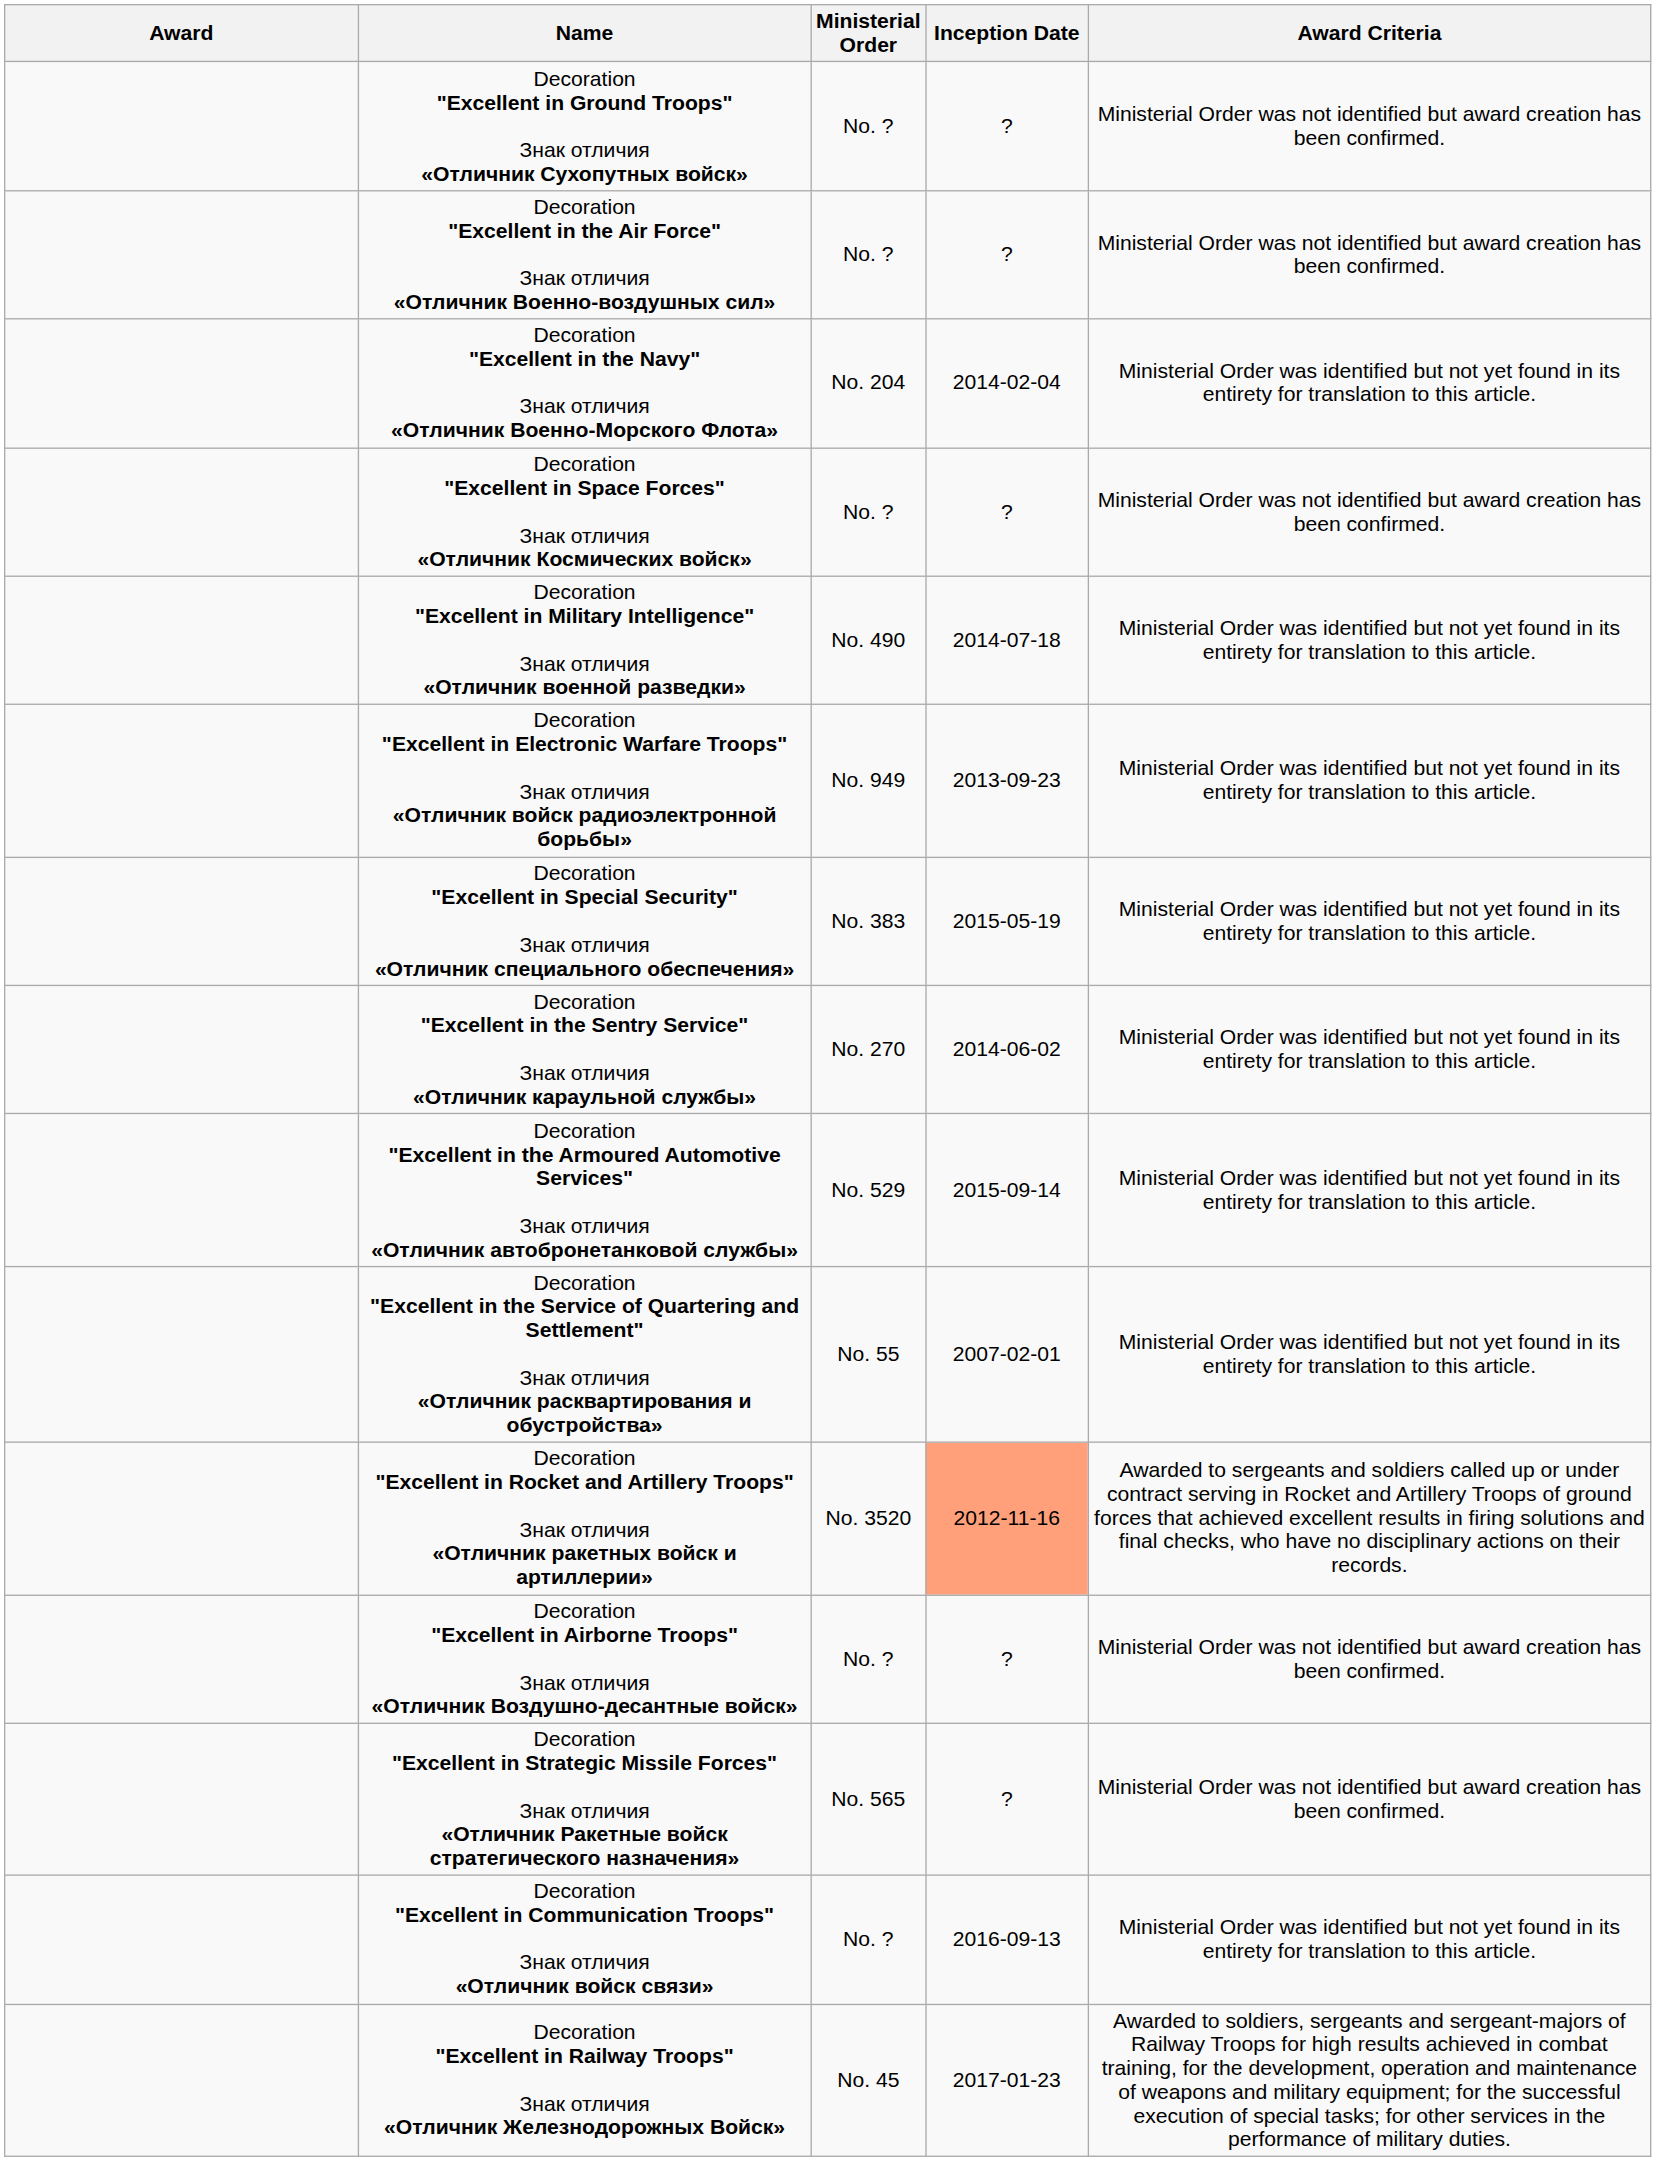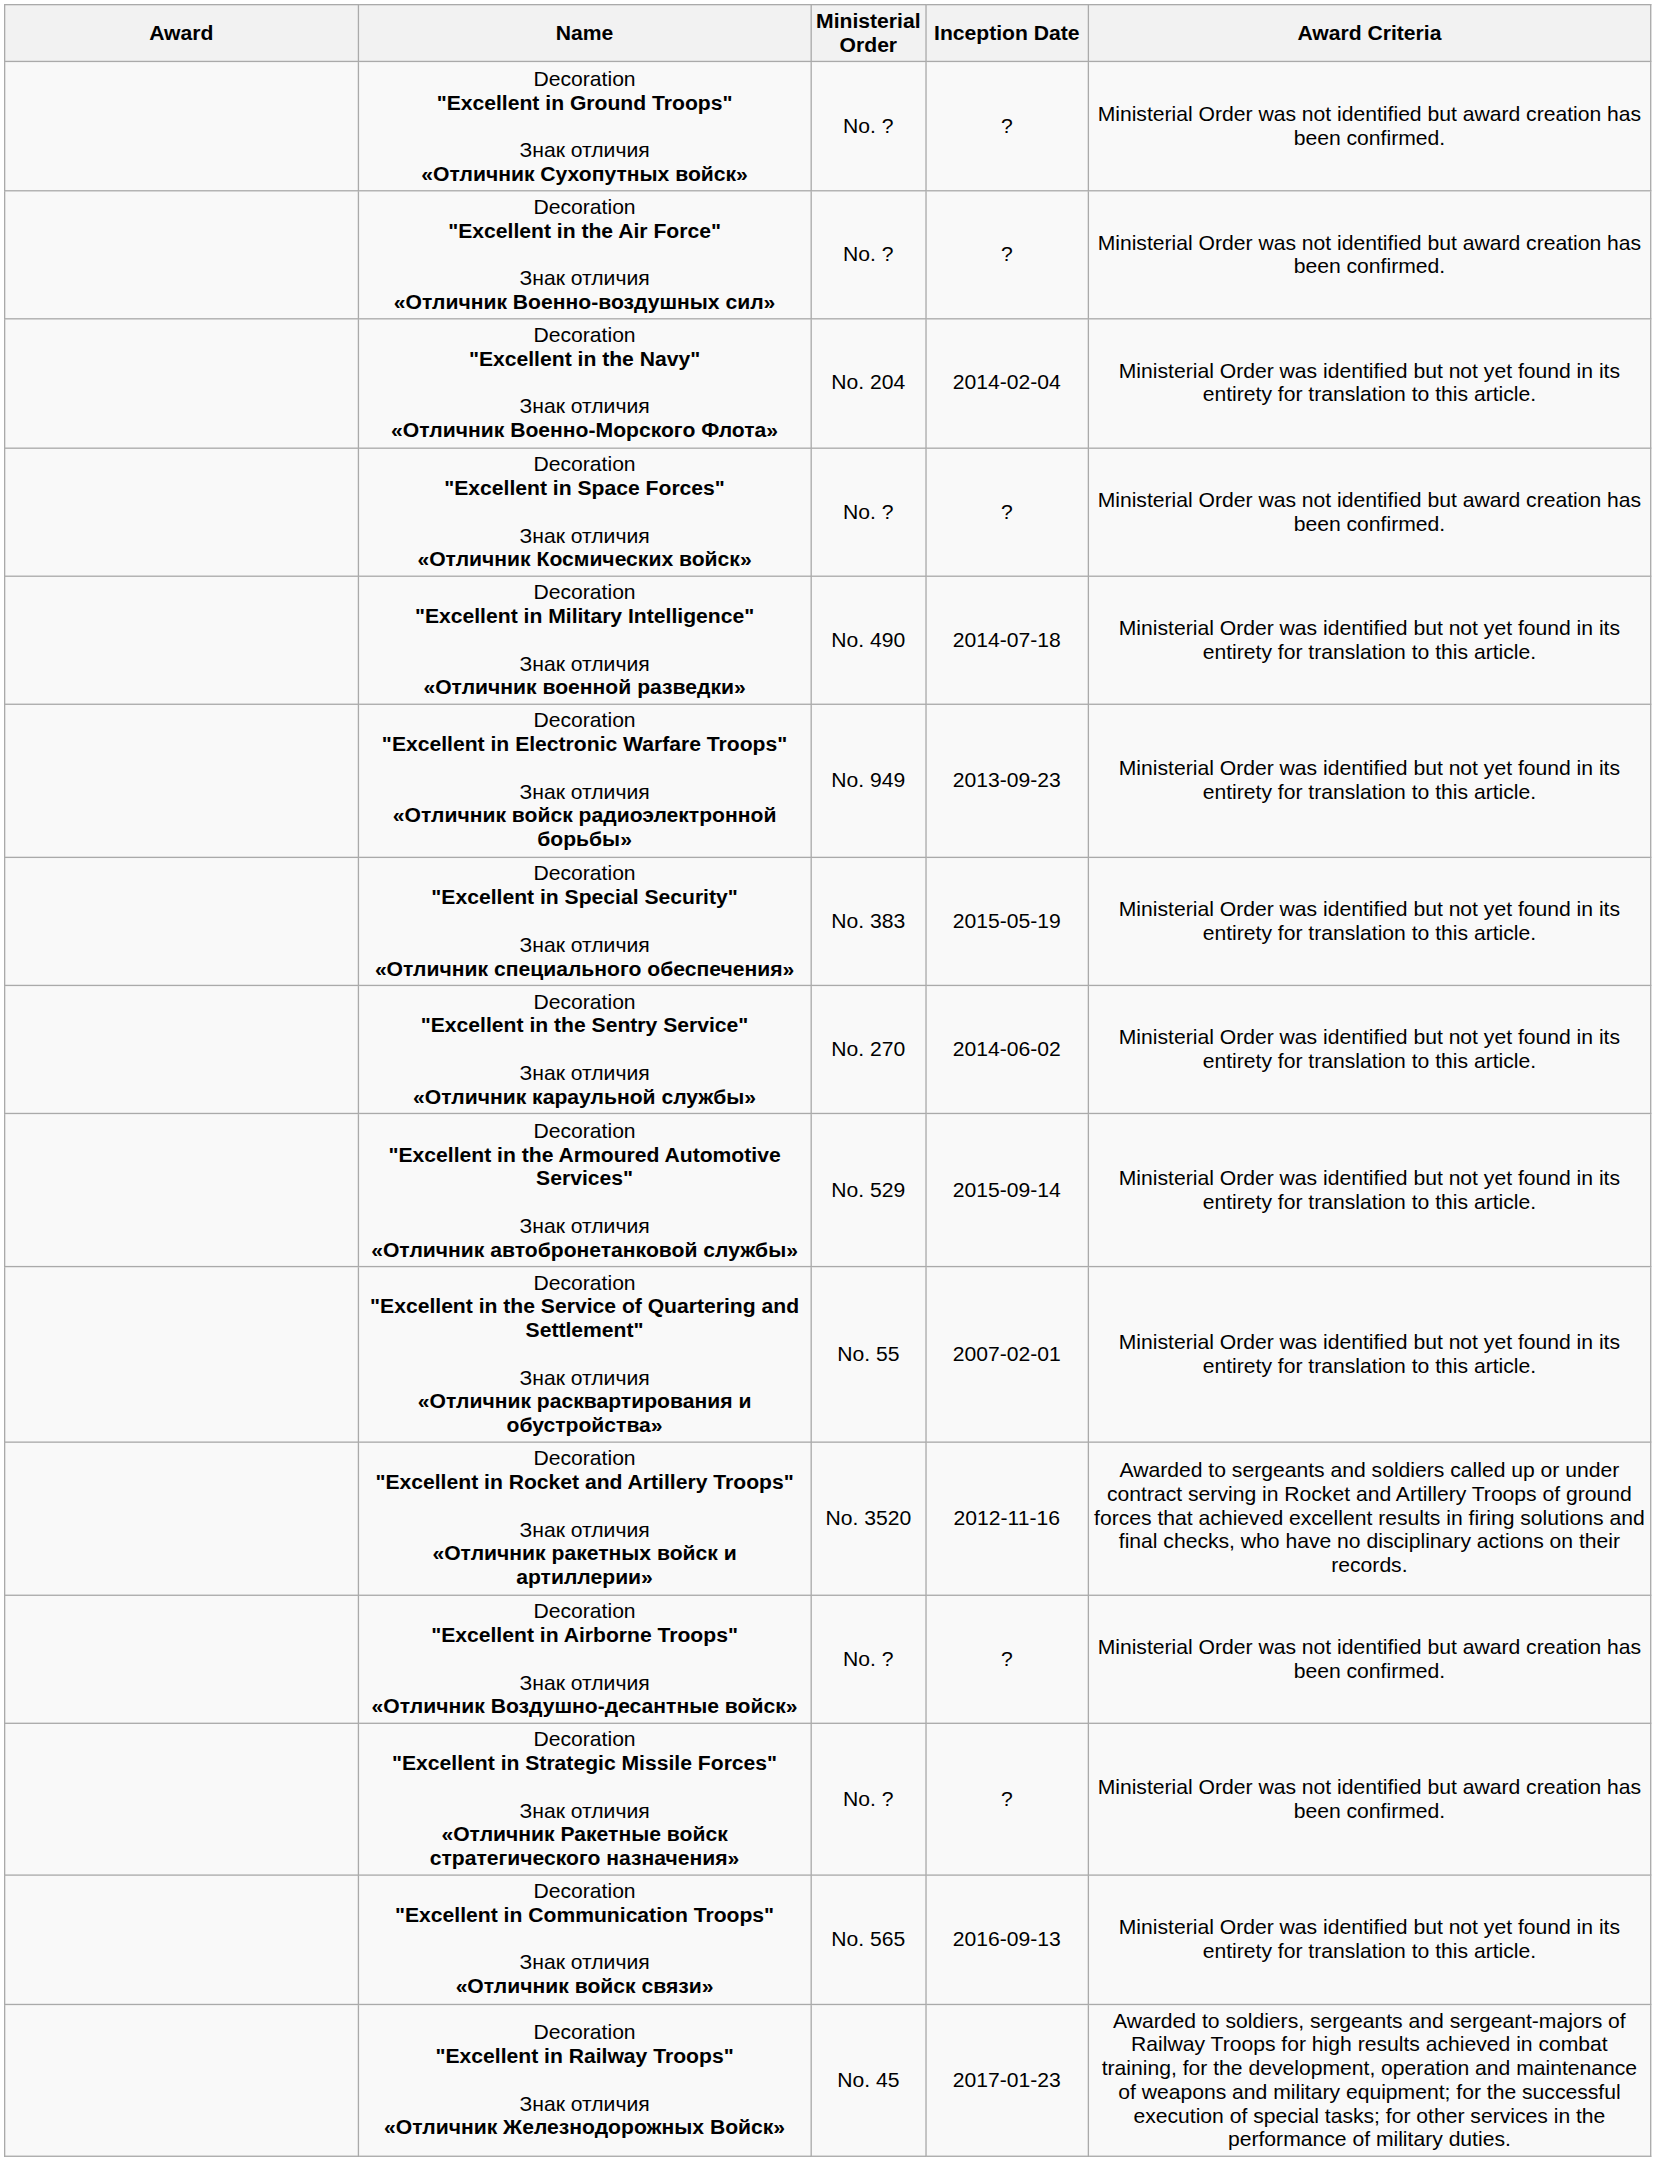(1007, 1518) lightsalmon background -> (1007, 1518) no background
(868, 1799) No. 565 -> (868, 1799) No. ?
(868, 1939) No. ? -> (868, 1939) No. 565
